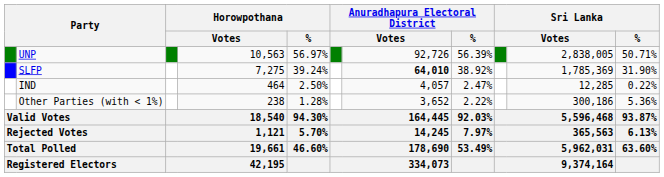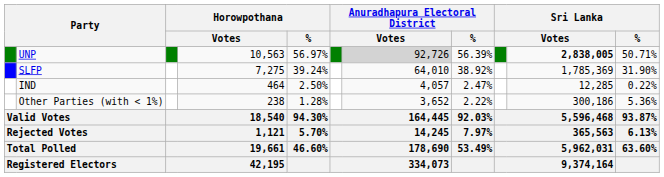(432, 55) no background -> (432, 55) lightgrey background
(587, 55) normal -> (587, 55) bold
(432, 70) bold -> (432, 70) normal
